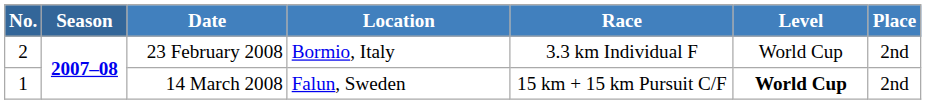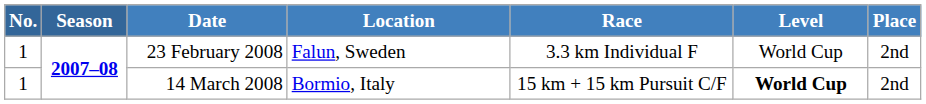(23, 52) 2 -> (23, 52) 1
(343, 52) Bormio, Italy -> (349, 52) Falun, Sweden
(349, 83) Falun, Sweden -> (343, 83) Bormio, Italy
